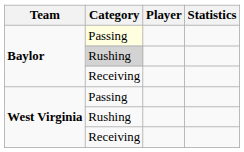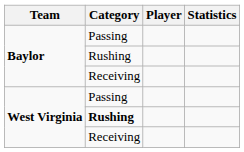(108, 35) lightyellow background -> (108, 35) no background
(110, 56) lightgrey background -> (110, 56) no background
(110, 116) normal -> (111, 116) bold
